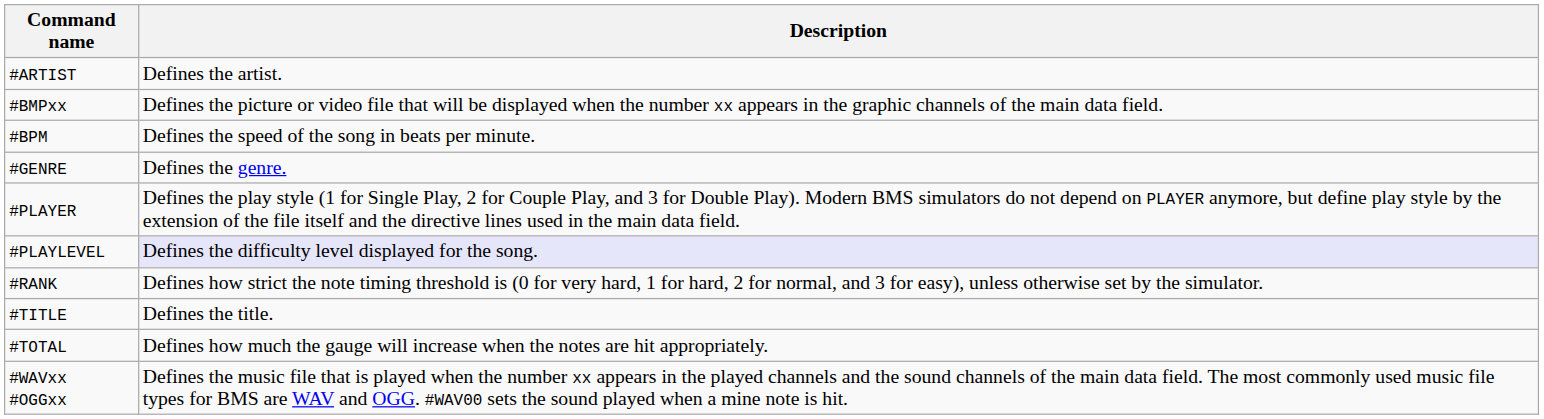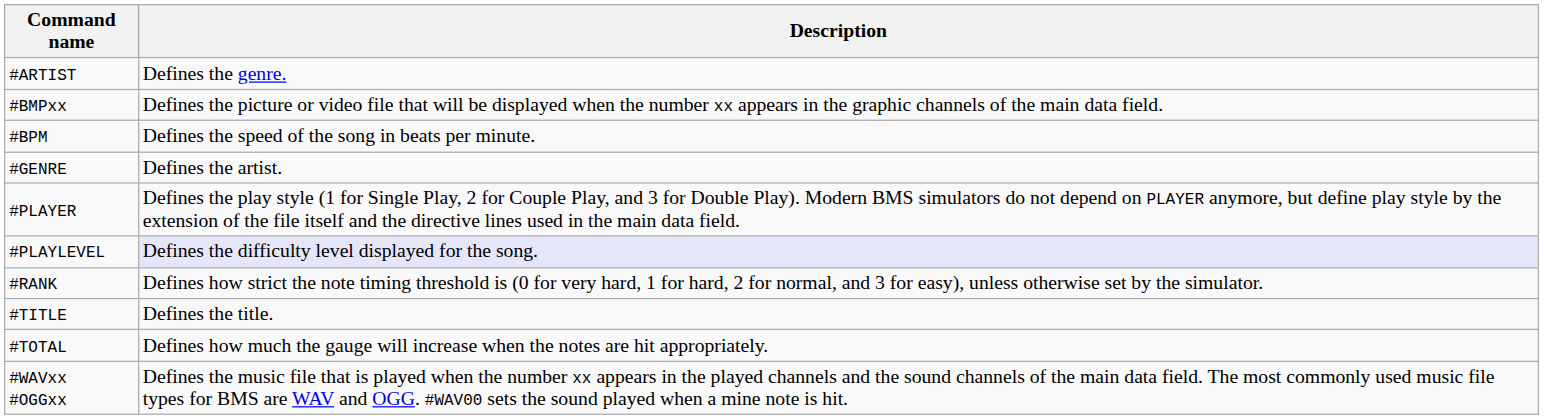(212, 73) Defines the artist. -> (215, 73) Defines the genre.
(215, 167) Defines the genre. -> (212, 167) Defines the artist.
